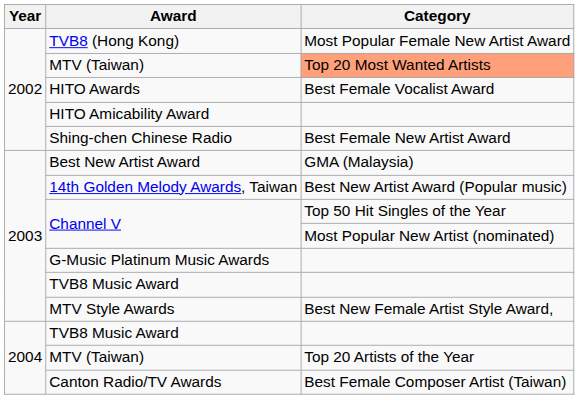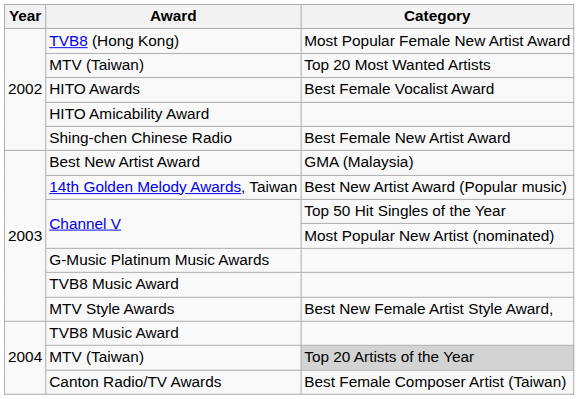(397, 65) lightsalmon background -> (397, 65) no background
(389, 357) no background -> (389, 357) lightgrey background
